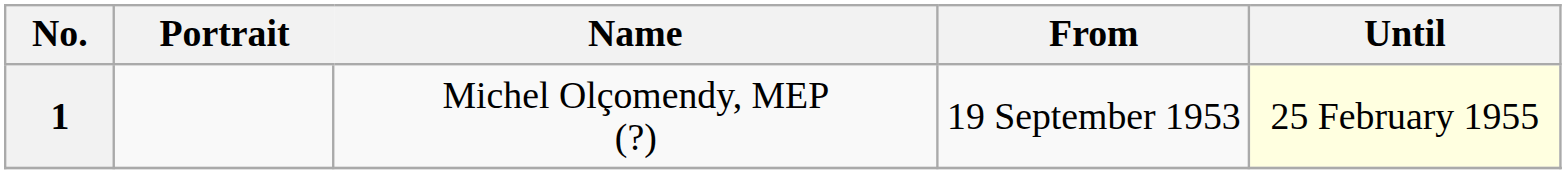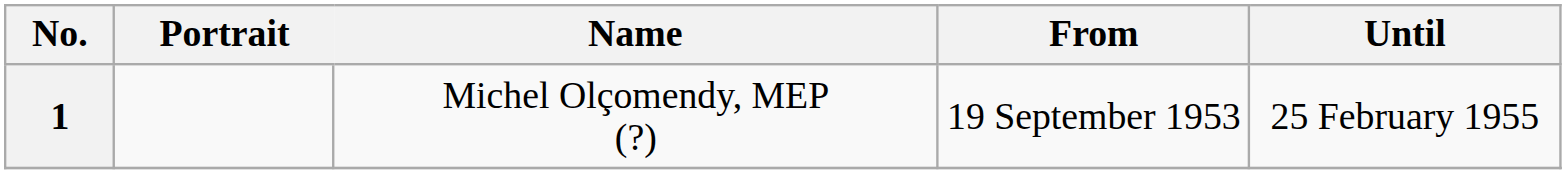(1405, 115) lightyellow background -> (1405, 115) no background
